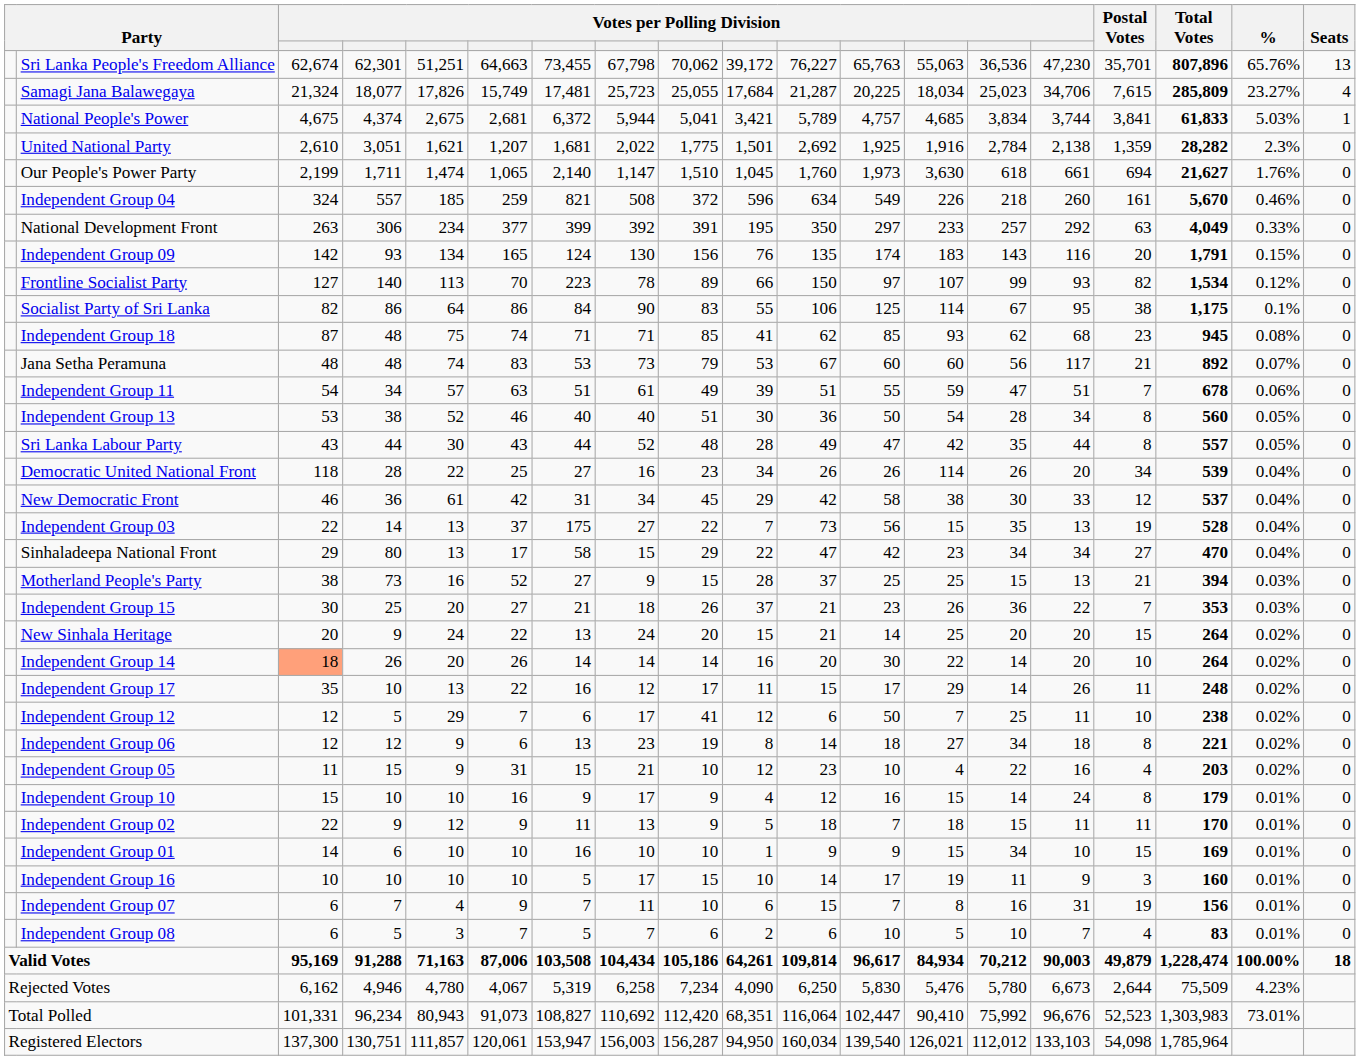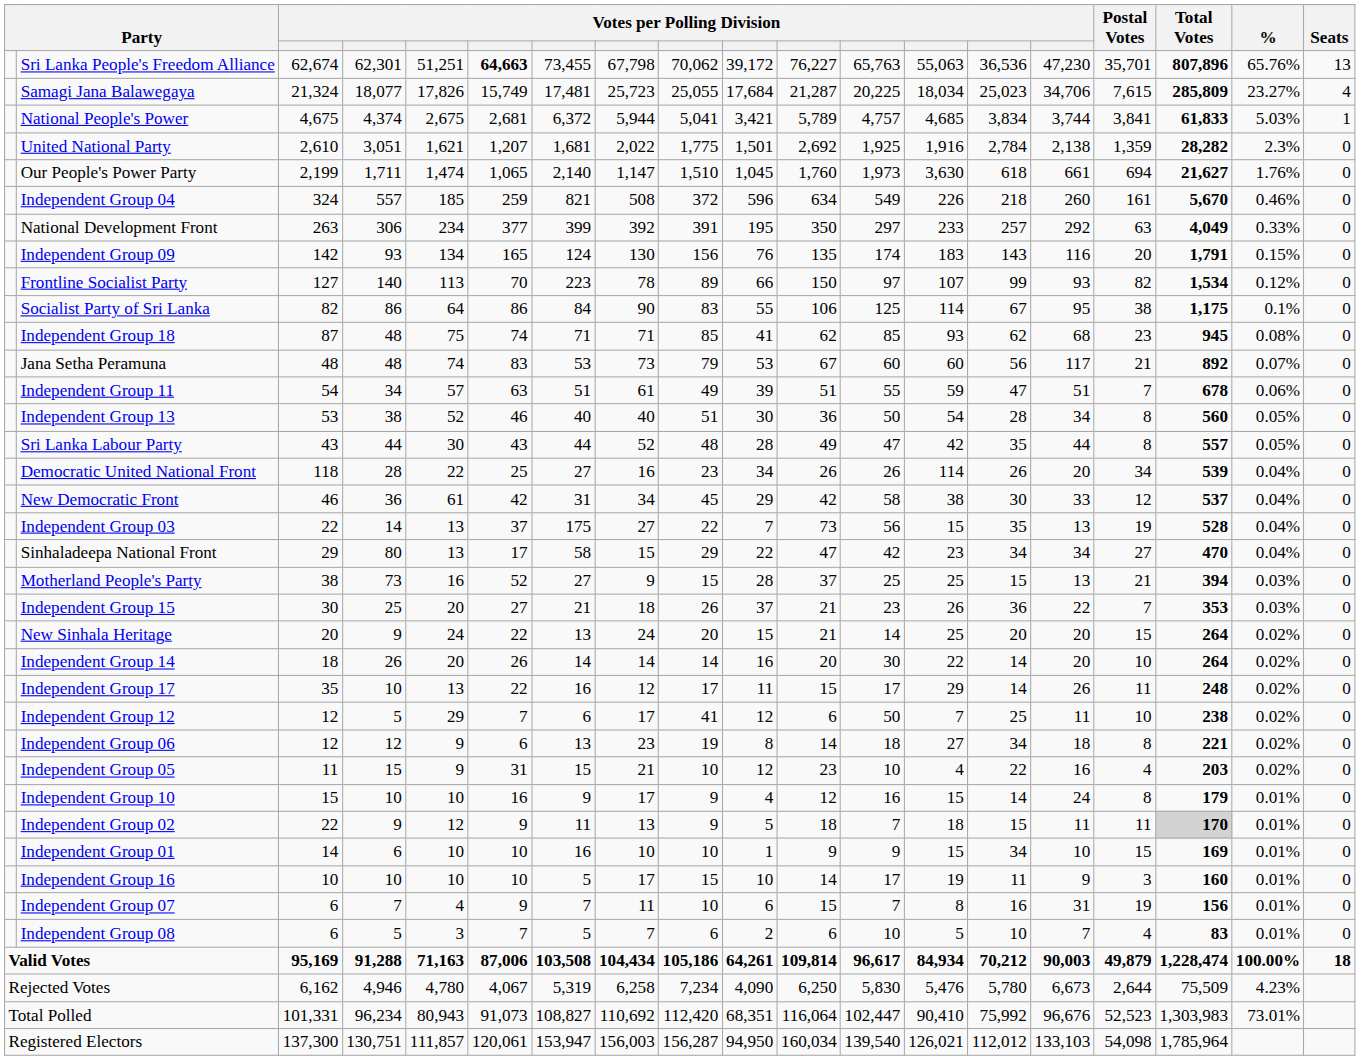(504, 64) normal -> (504, 64) bold
(330, 661) lightsalmon background -> (330, 661) no background
(1215, 824) no background -> (1215, 824) lightgrey background
